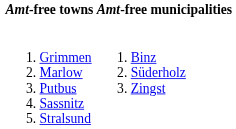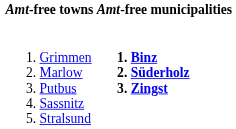(164, 73) normal -> (164, 73) bold
